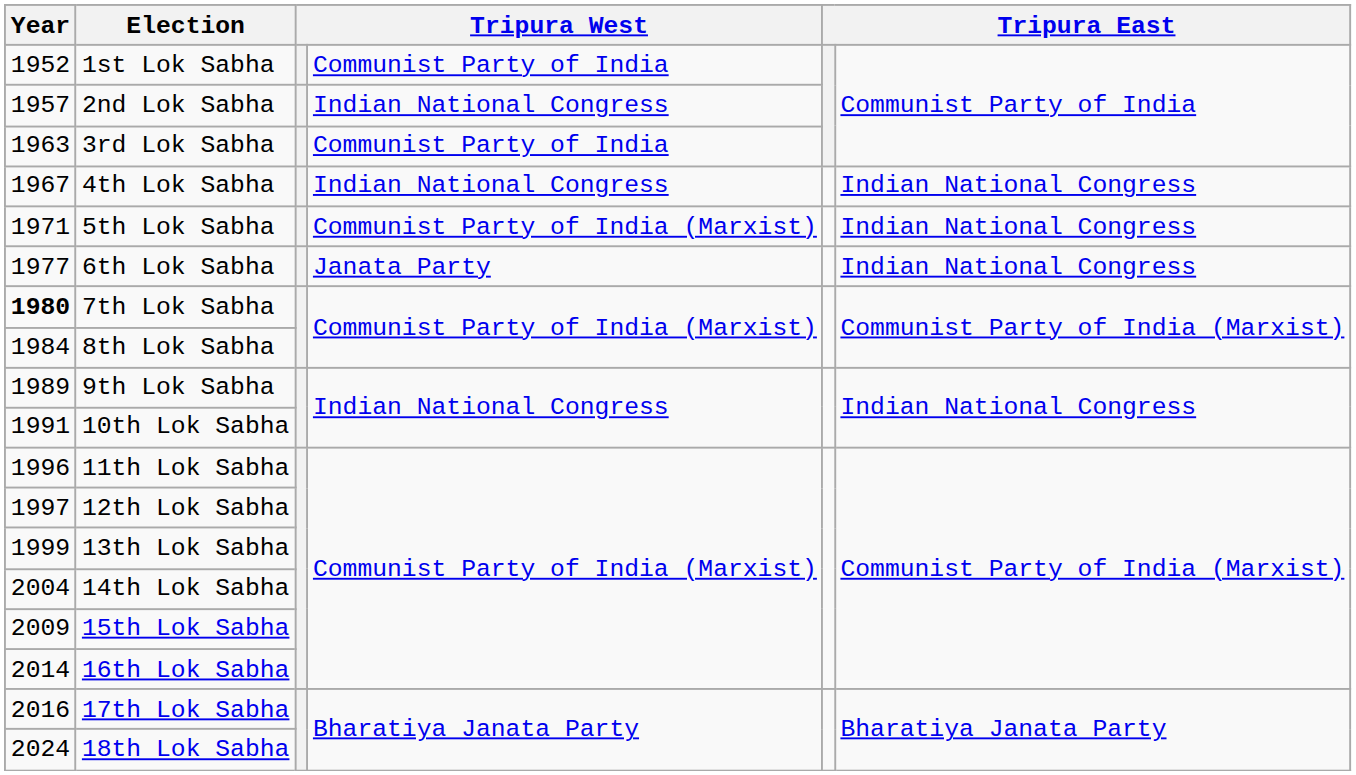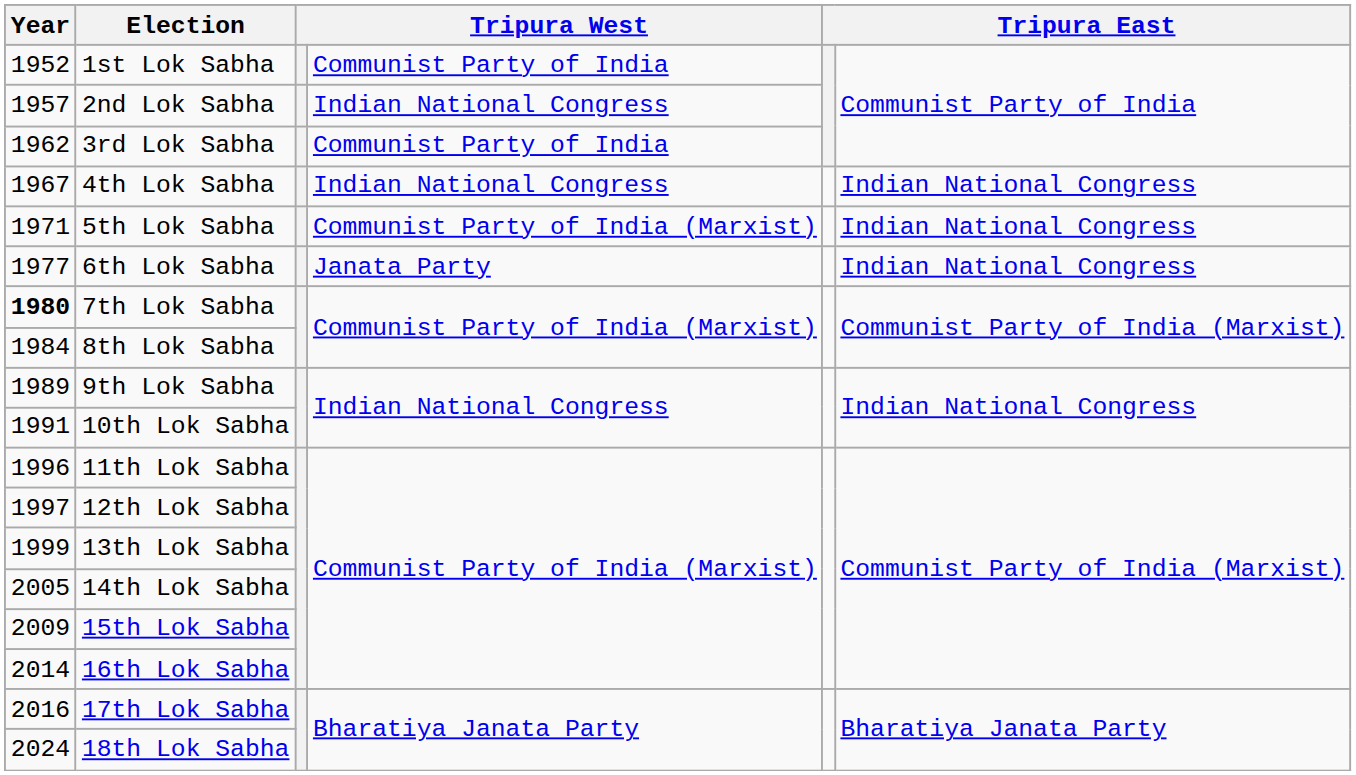(40, 146) 1963 -> (40, 146) 1962
(40, 589) 2004 -> (40, 589) 2005
